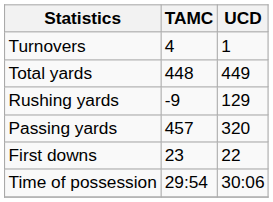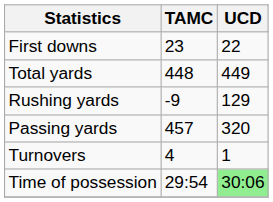rows swapped: (53, 155) <-> (47, 45)
(243, 182) no background -> (243, 182) lightgreen background
